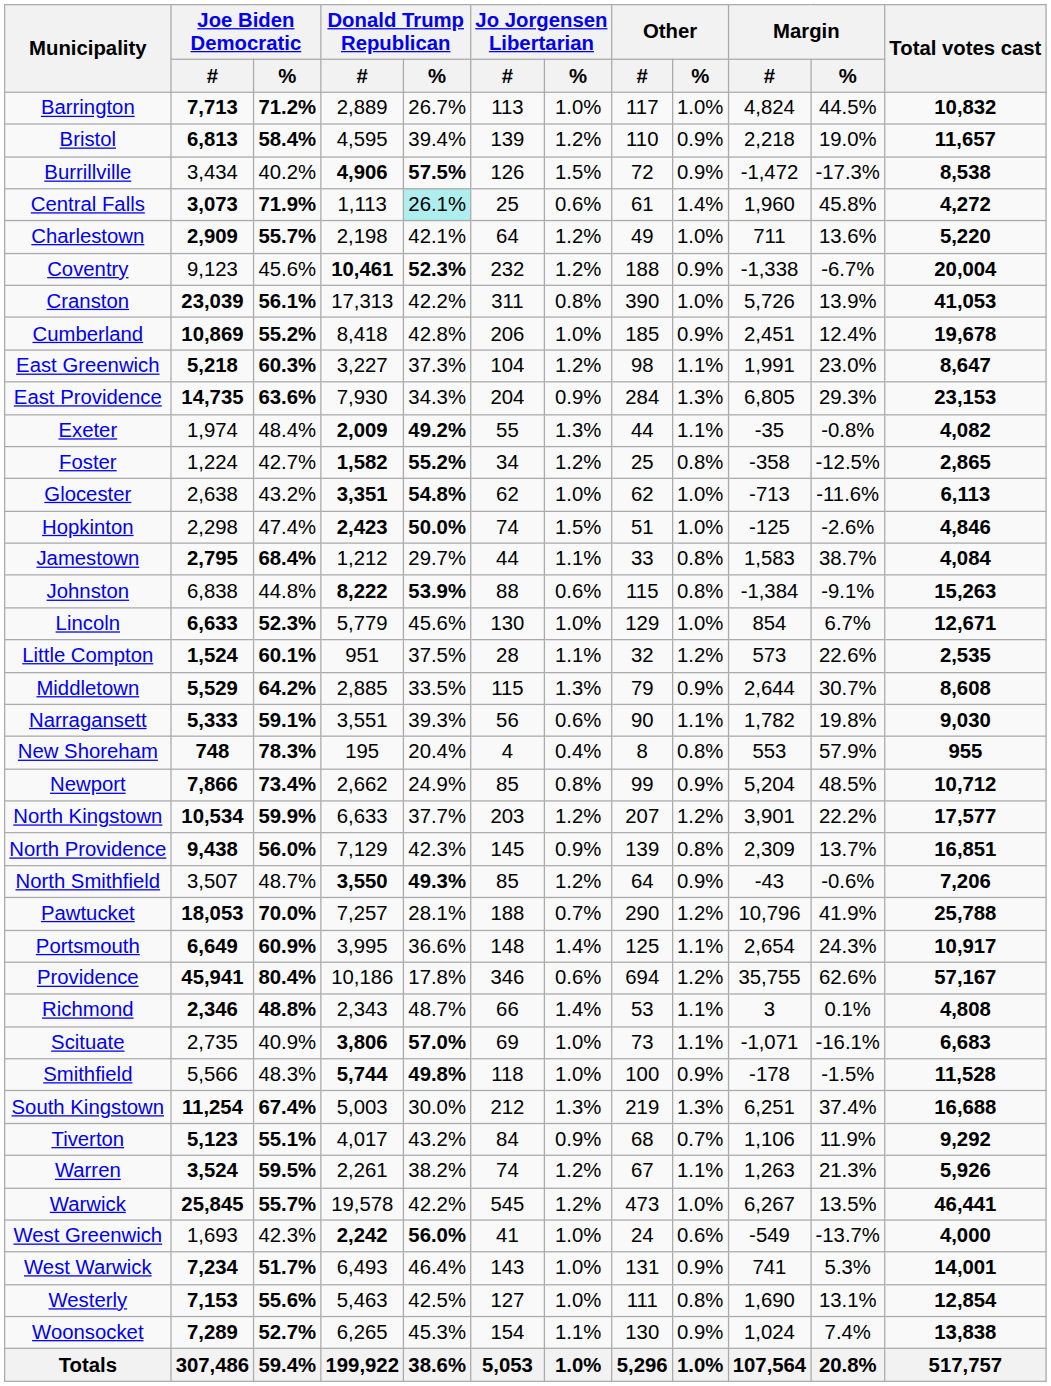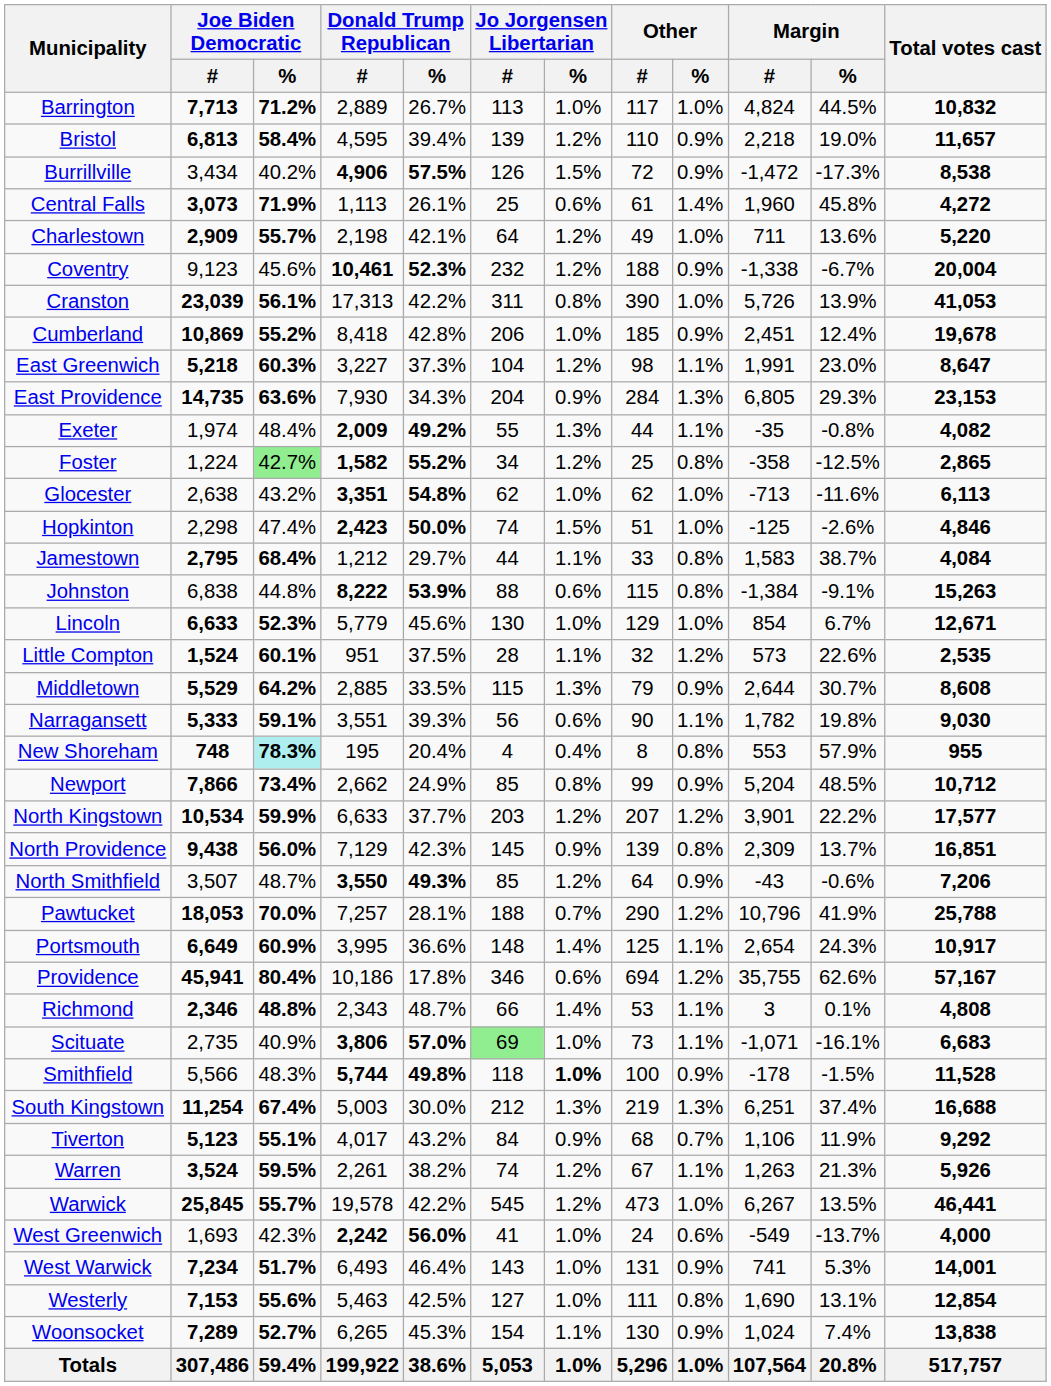(437, 204) paleturquoise background -> (437, 204) no background
(287, 462) no background -> (287, 462) lightgreen background
(287, 752) no background -> (287, 752) paleturquoise background
(507, 1042) no background -> (507, 1042) lightgreen background
(578, 1074) normal -> (578, 1074) bold
